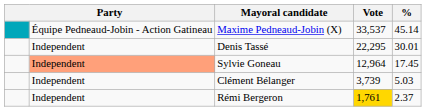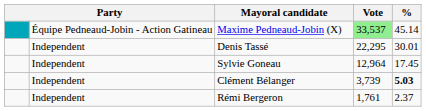(371, 30) no background -> (371, 30) lightgreen background
(58, 64) lightsalmon background -> (58, 64) no background
(404, 81) normal -> (404, 81) bold
(368, 98) gold background -> (368, 98) no background
